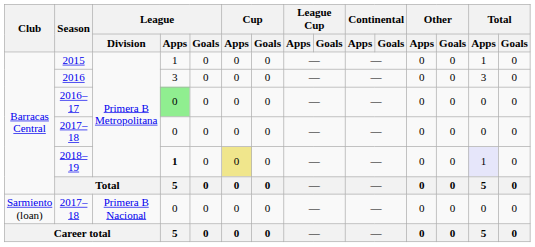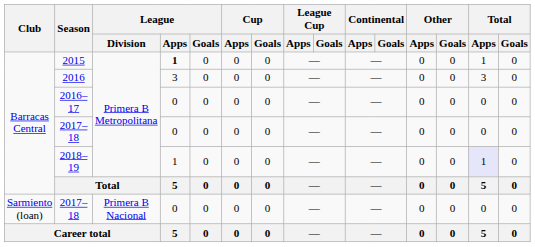(175, 60) normal -> (175, 60) bold
(175, 101) lightgreen background -> (175, 101) no background
(175, 161) bold -> (175, 161) normal
(237, 161) khaki background -> (237, 161) no background
